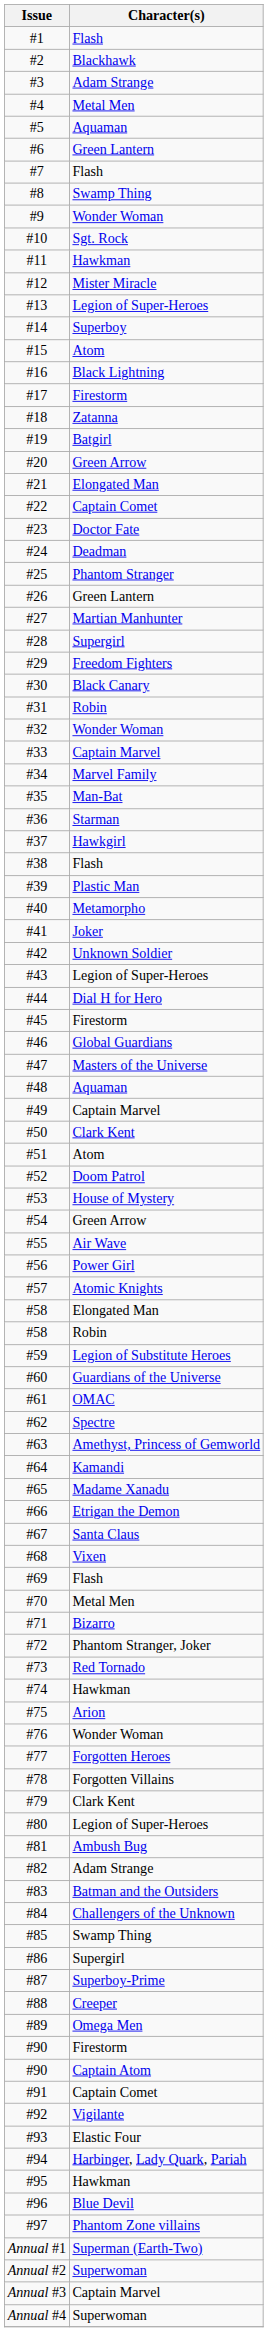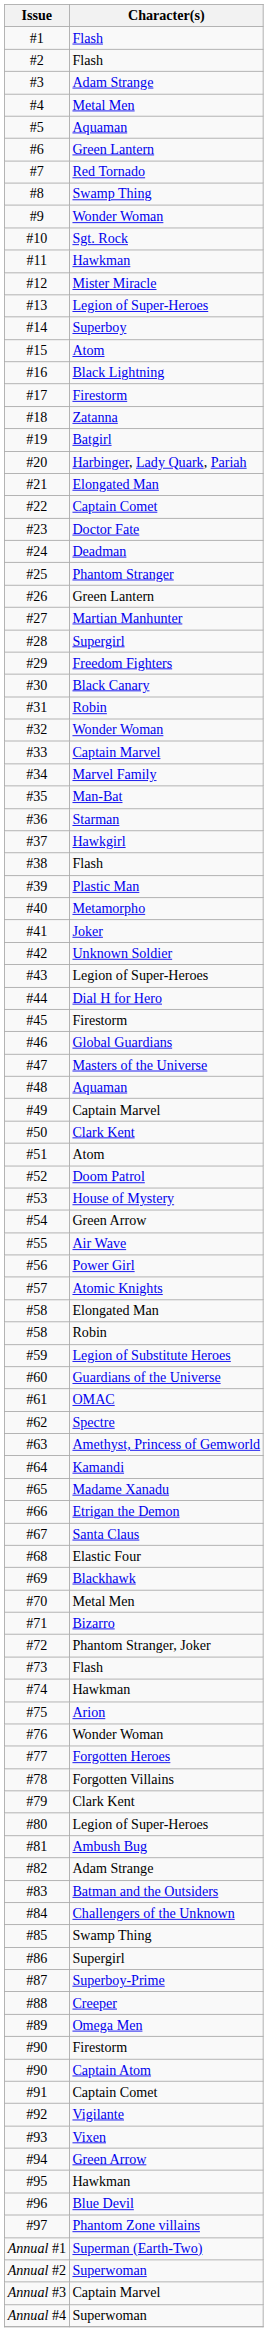(104, 60) Blackhawk -> (88, 60) Flash
(88, 171) Flash -> (109, 171) Red Tornado
(109, 462) Green Arrow -> (160, 462) Harbinger, Lady Quark, Pariah
(89, 1556) Vixen -> (107, 1556) Elastic Four
(88, 1578) Flash -> (104, 1578) Blackhawk
(109, 1668) Red Tornado -> (88, 1668) Flash
(107, 2137) Elastic Four -> (89, 2137) Vixen
(160, 2159) Harbinger, Lady Quark, Pariah -> (109, 2159) Green Arrow
